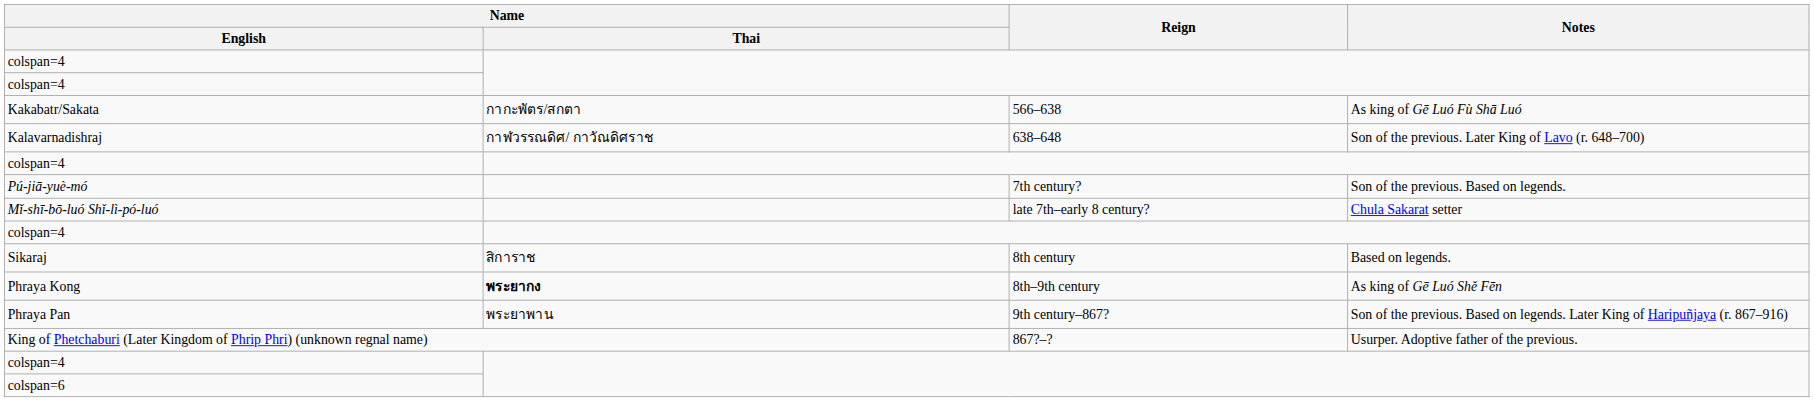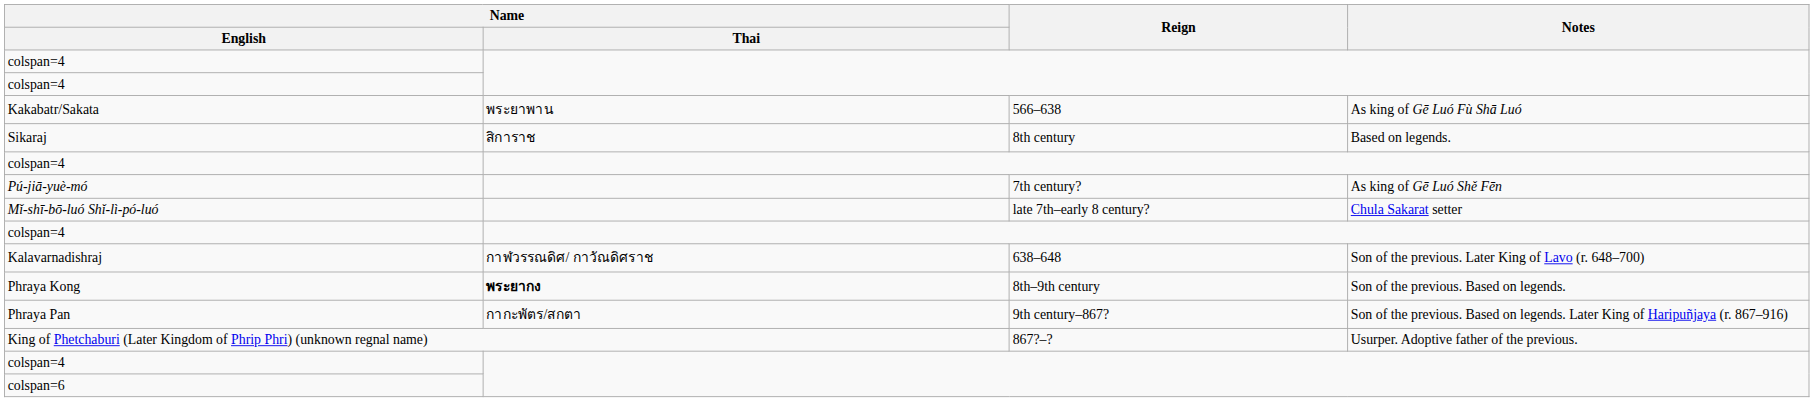(534, 110) กากะพัตร/สกตา -> (519, 110) พระยาพาน
rows swapped: (55, 138) <-> (27, 257)
(1458, 186) Son of the previous. Based on legends. -> (1426, 186) As king of Gē Luó Shě Fēn
(1426, 286) As king of Gē Luó Shě Fēn -> (1458, 286) Son of the previous. Based on legends.
(519, 314) พระยาพาน -> (534, 314) กากะพัตร/สกตา
